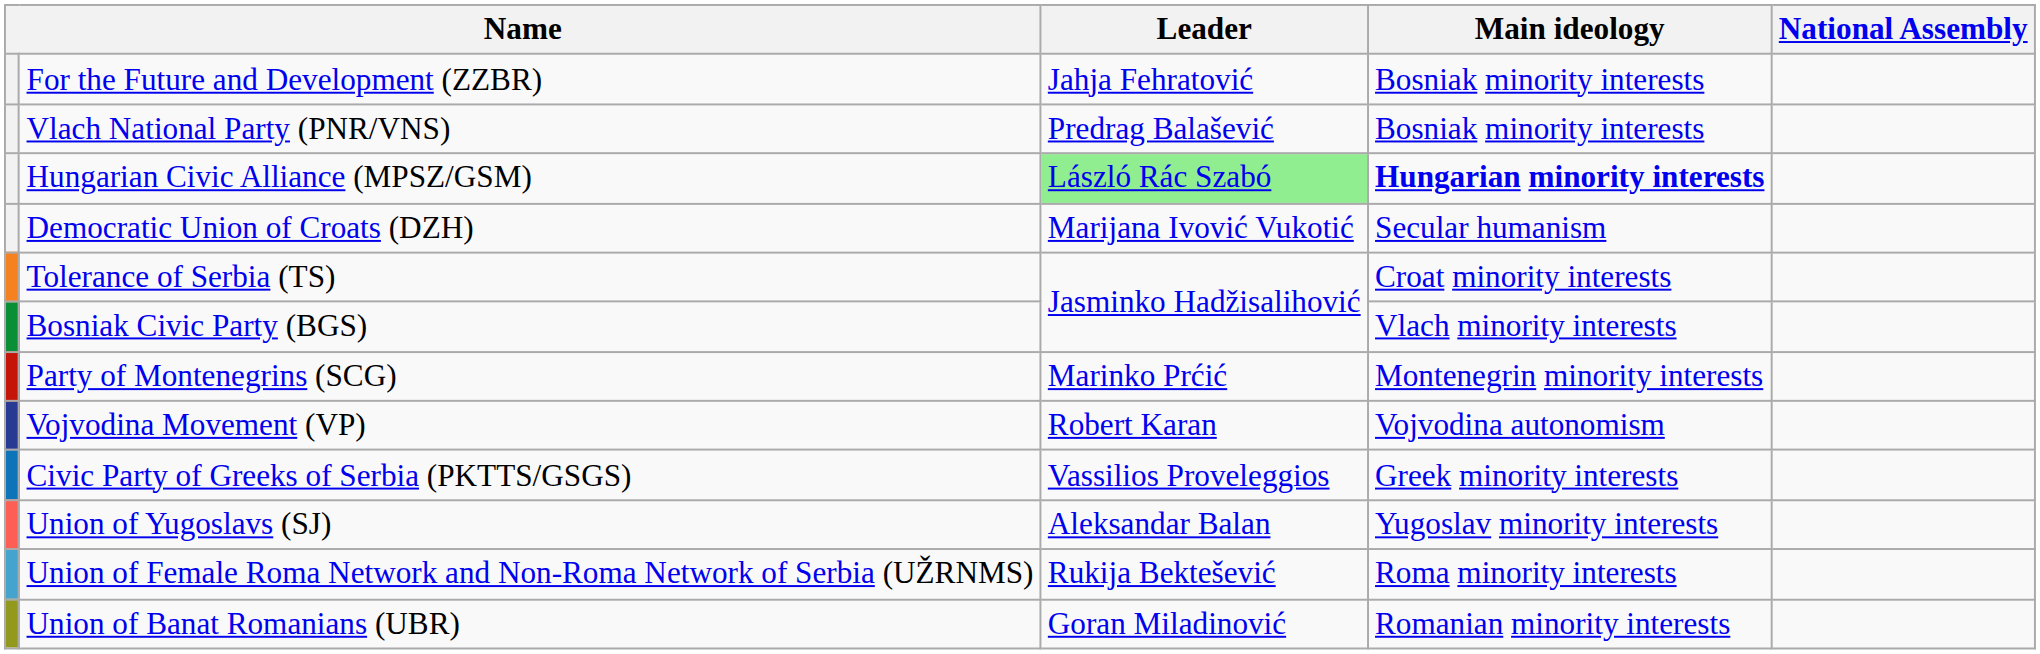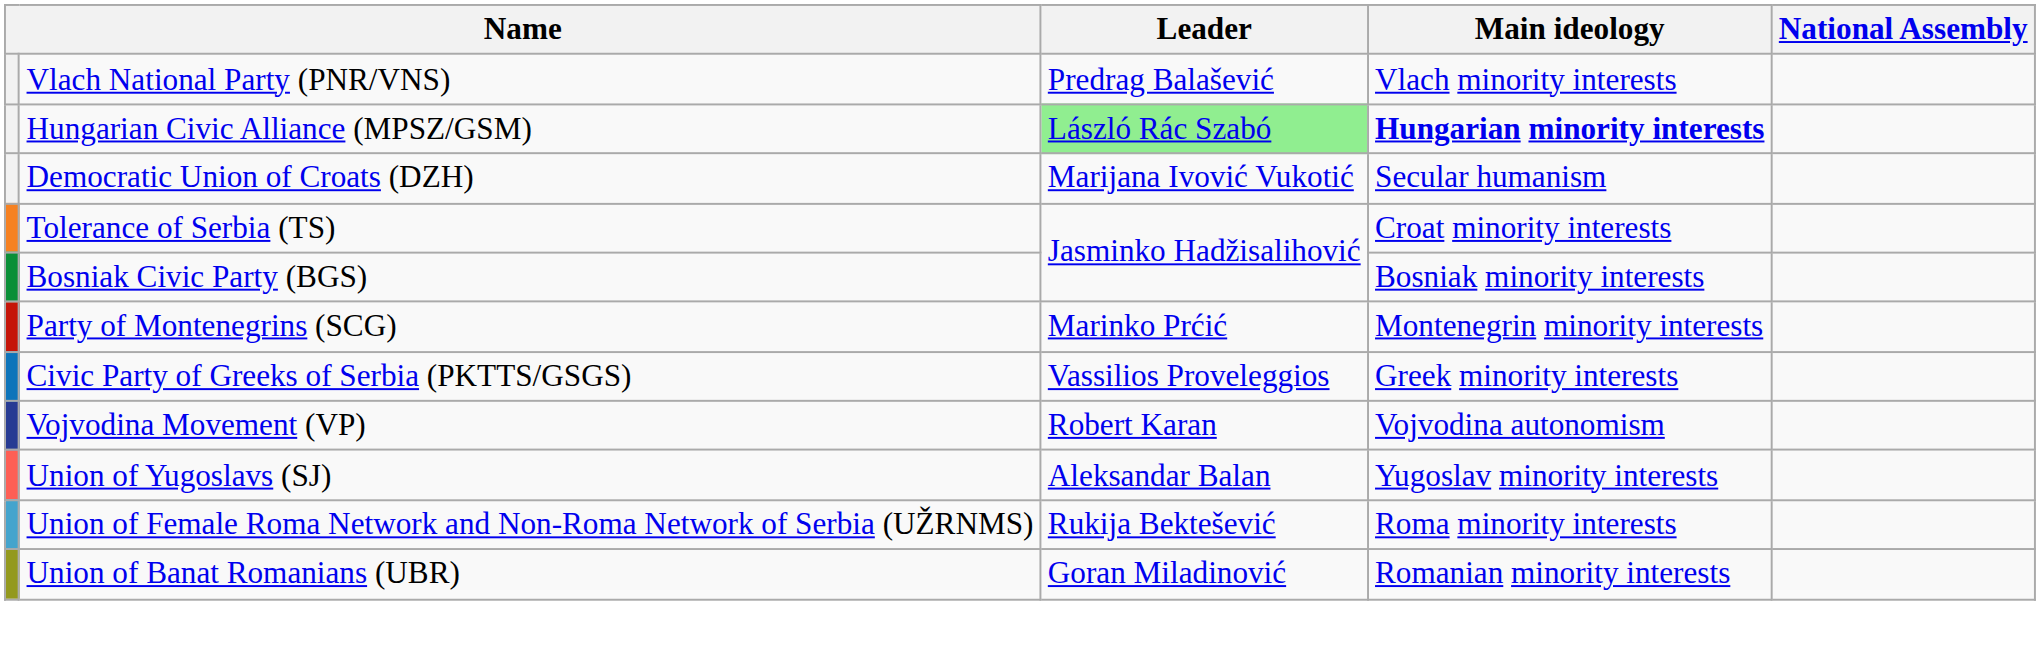- row: (284, 78)
(1540, 128) Bosniak minority interests -> (1526, 78) Vlach minority interests
(1526, 326) Vlach minority interests -> (1540, 276) Bosniak minority interests
rows swapped: (196, 425) <-> (329, 474)
